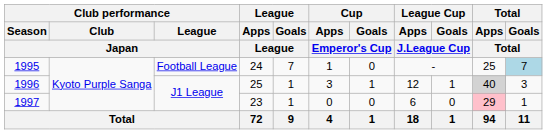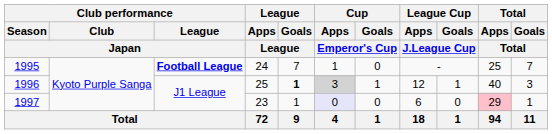(197, 66) normal -> (200, 66) bold
(524, 66) lightblue background -> (530, 66) no background
(291, 84) normal -> (296, 84) bold
(329, 84) no background -> (335, 84) lightgrey background
(489, 84) lightgrey background -> (495, 84) no background
(329, 102) no background -> (335, 102) lavender background
